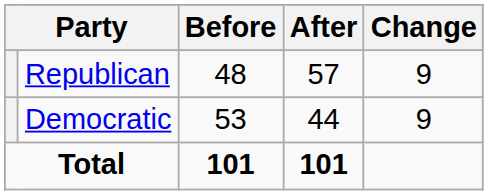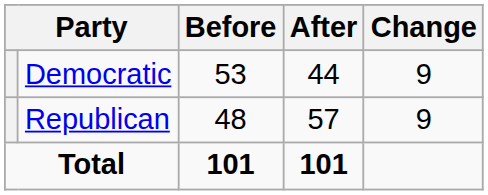rows swapped: (97, 73) <-> (98, 119)
